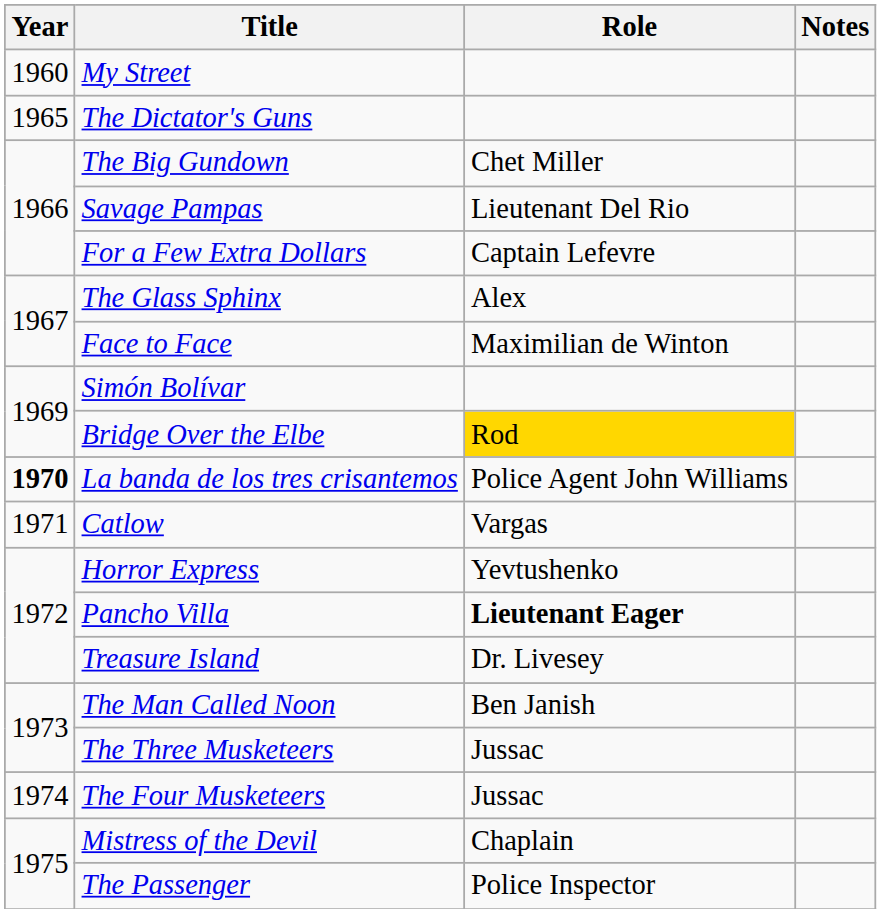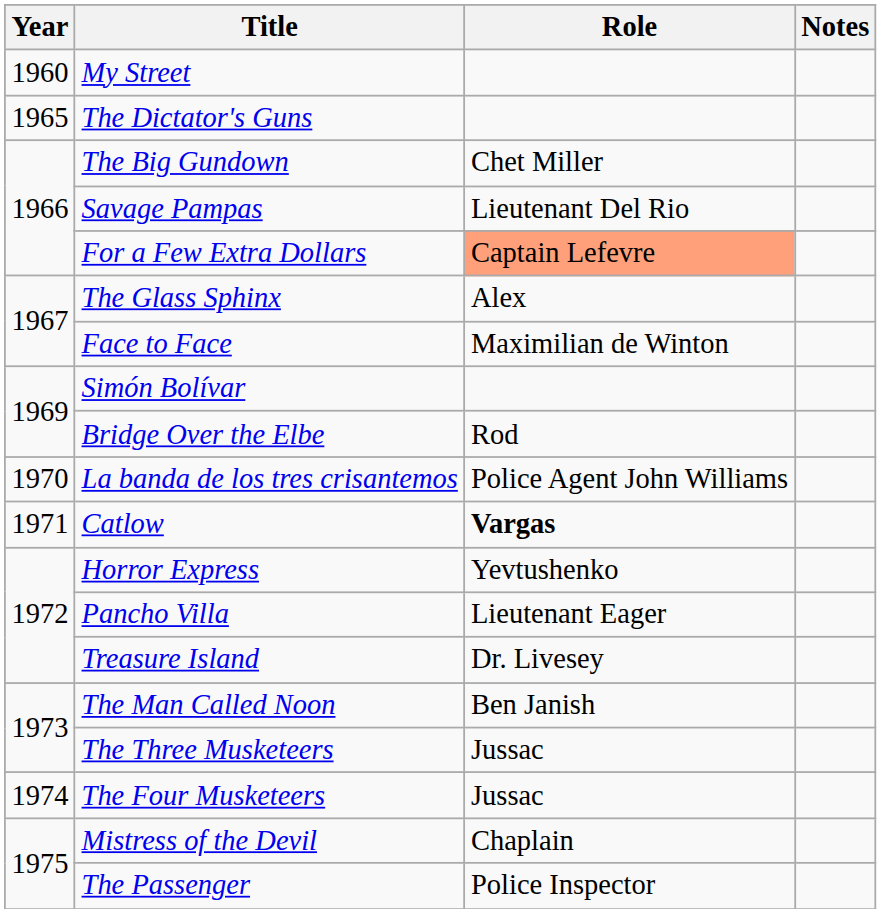(563, 252) no background -> (563, 252) lightsalmon background
(495, 433) gold background -> (495, 433) no background
(40, 478) bold -> (40, 478) normal
(509, 523) normal -> (513, 523) bold
(577, 614) bold -> (569, 614) normal
